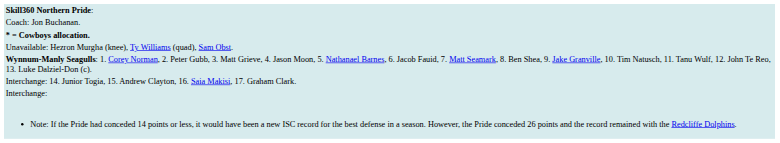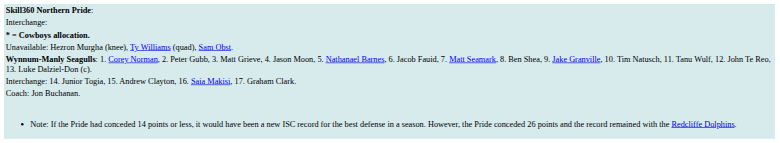(43, 23) Coach: Jon Buchanan. -> (27, 23) Interchange:
(27, 93) Interchange: -> (43, 93) Coach: Jon Buchanan.
